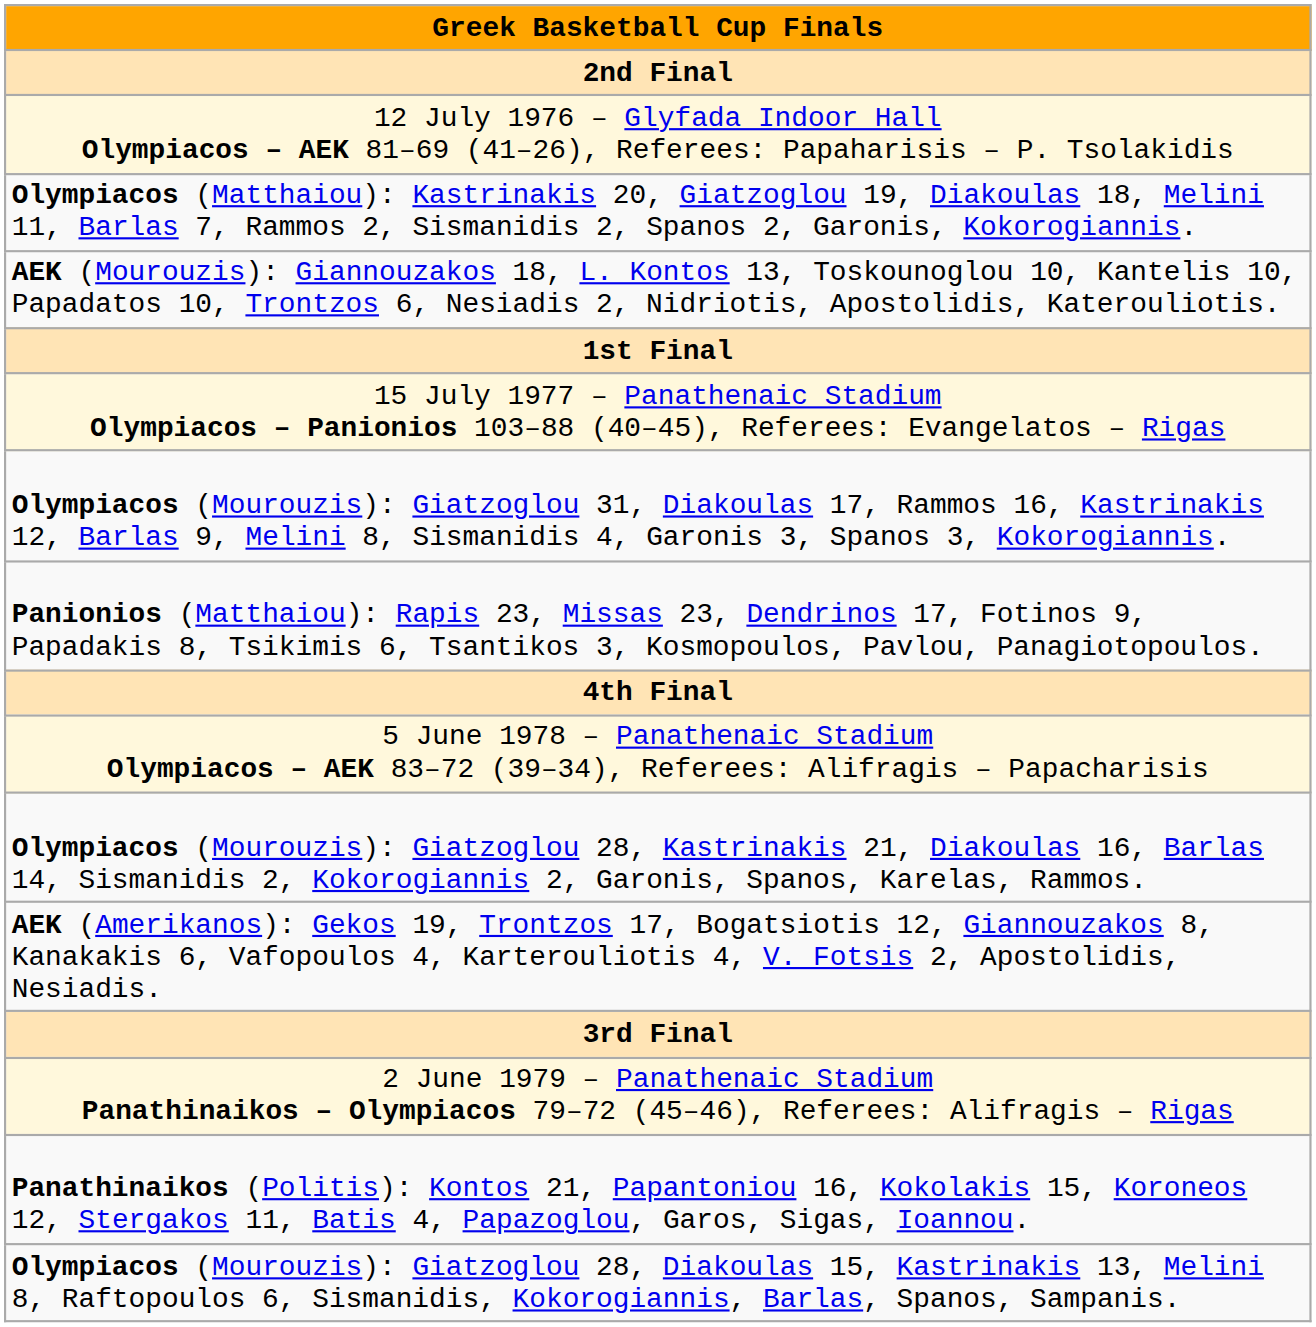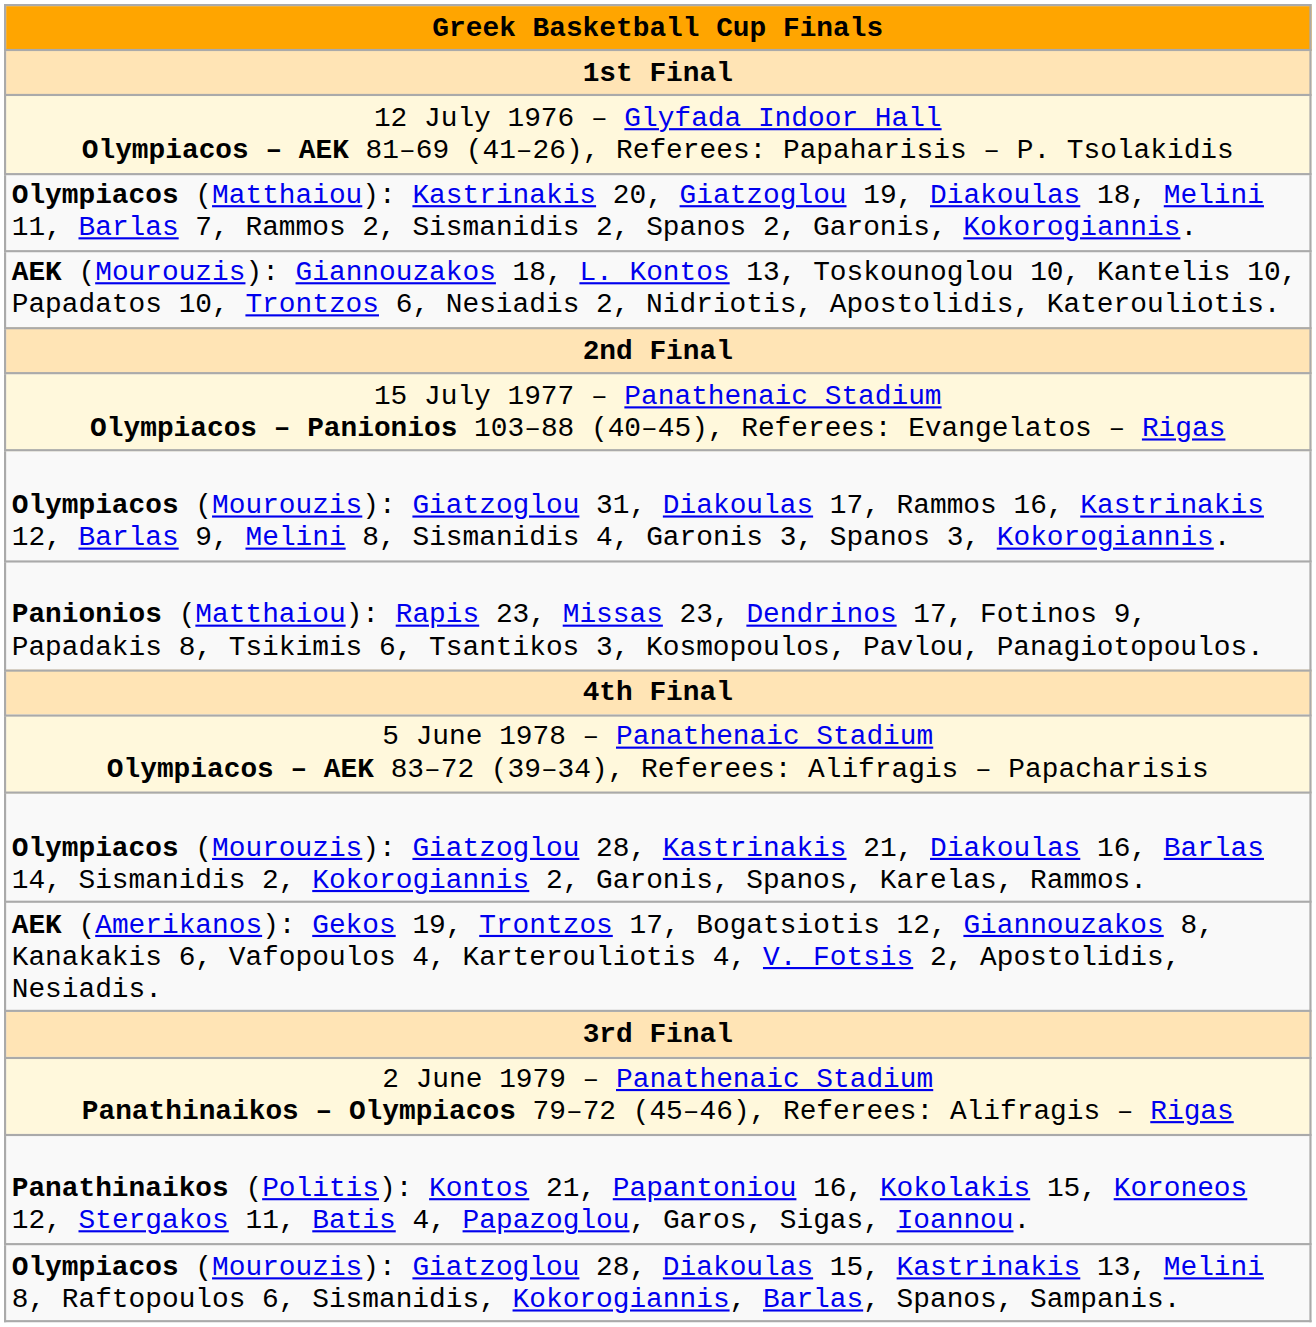(658, 73) 2nd Final -> (658, 73) 1st Final
(658, 351) 1st Final -> (658, 351) 2nd Final
